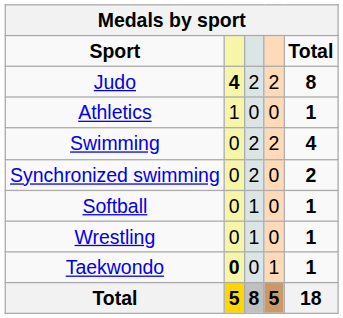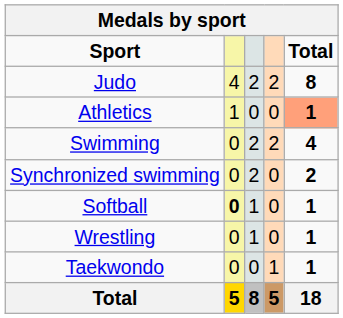(234, 82) bold -> (234, 82) normal
(311, 113) no background -> (311, 113) lightsalmon background
(234, 205) normal -> (234, 205) bold
(234, 267) bold -> (234, 267) normal
